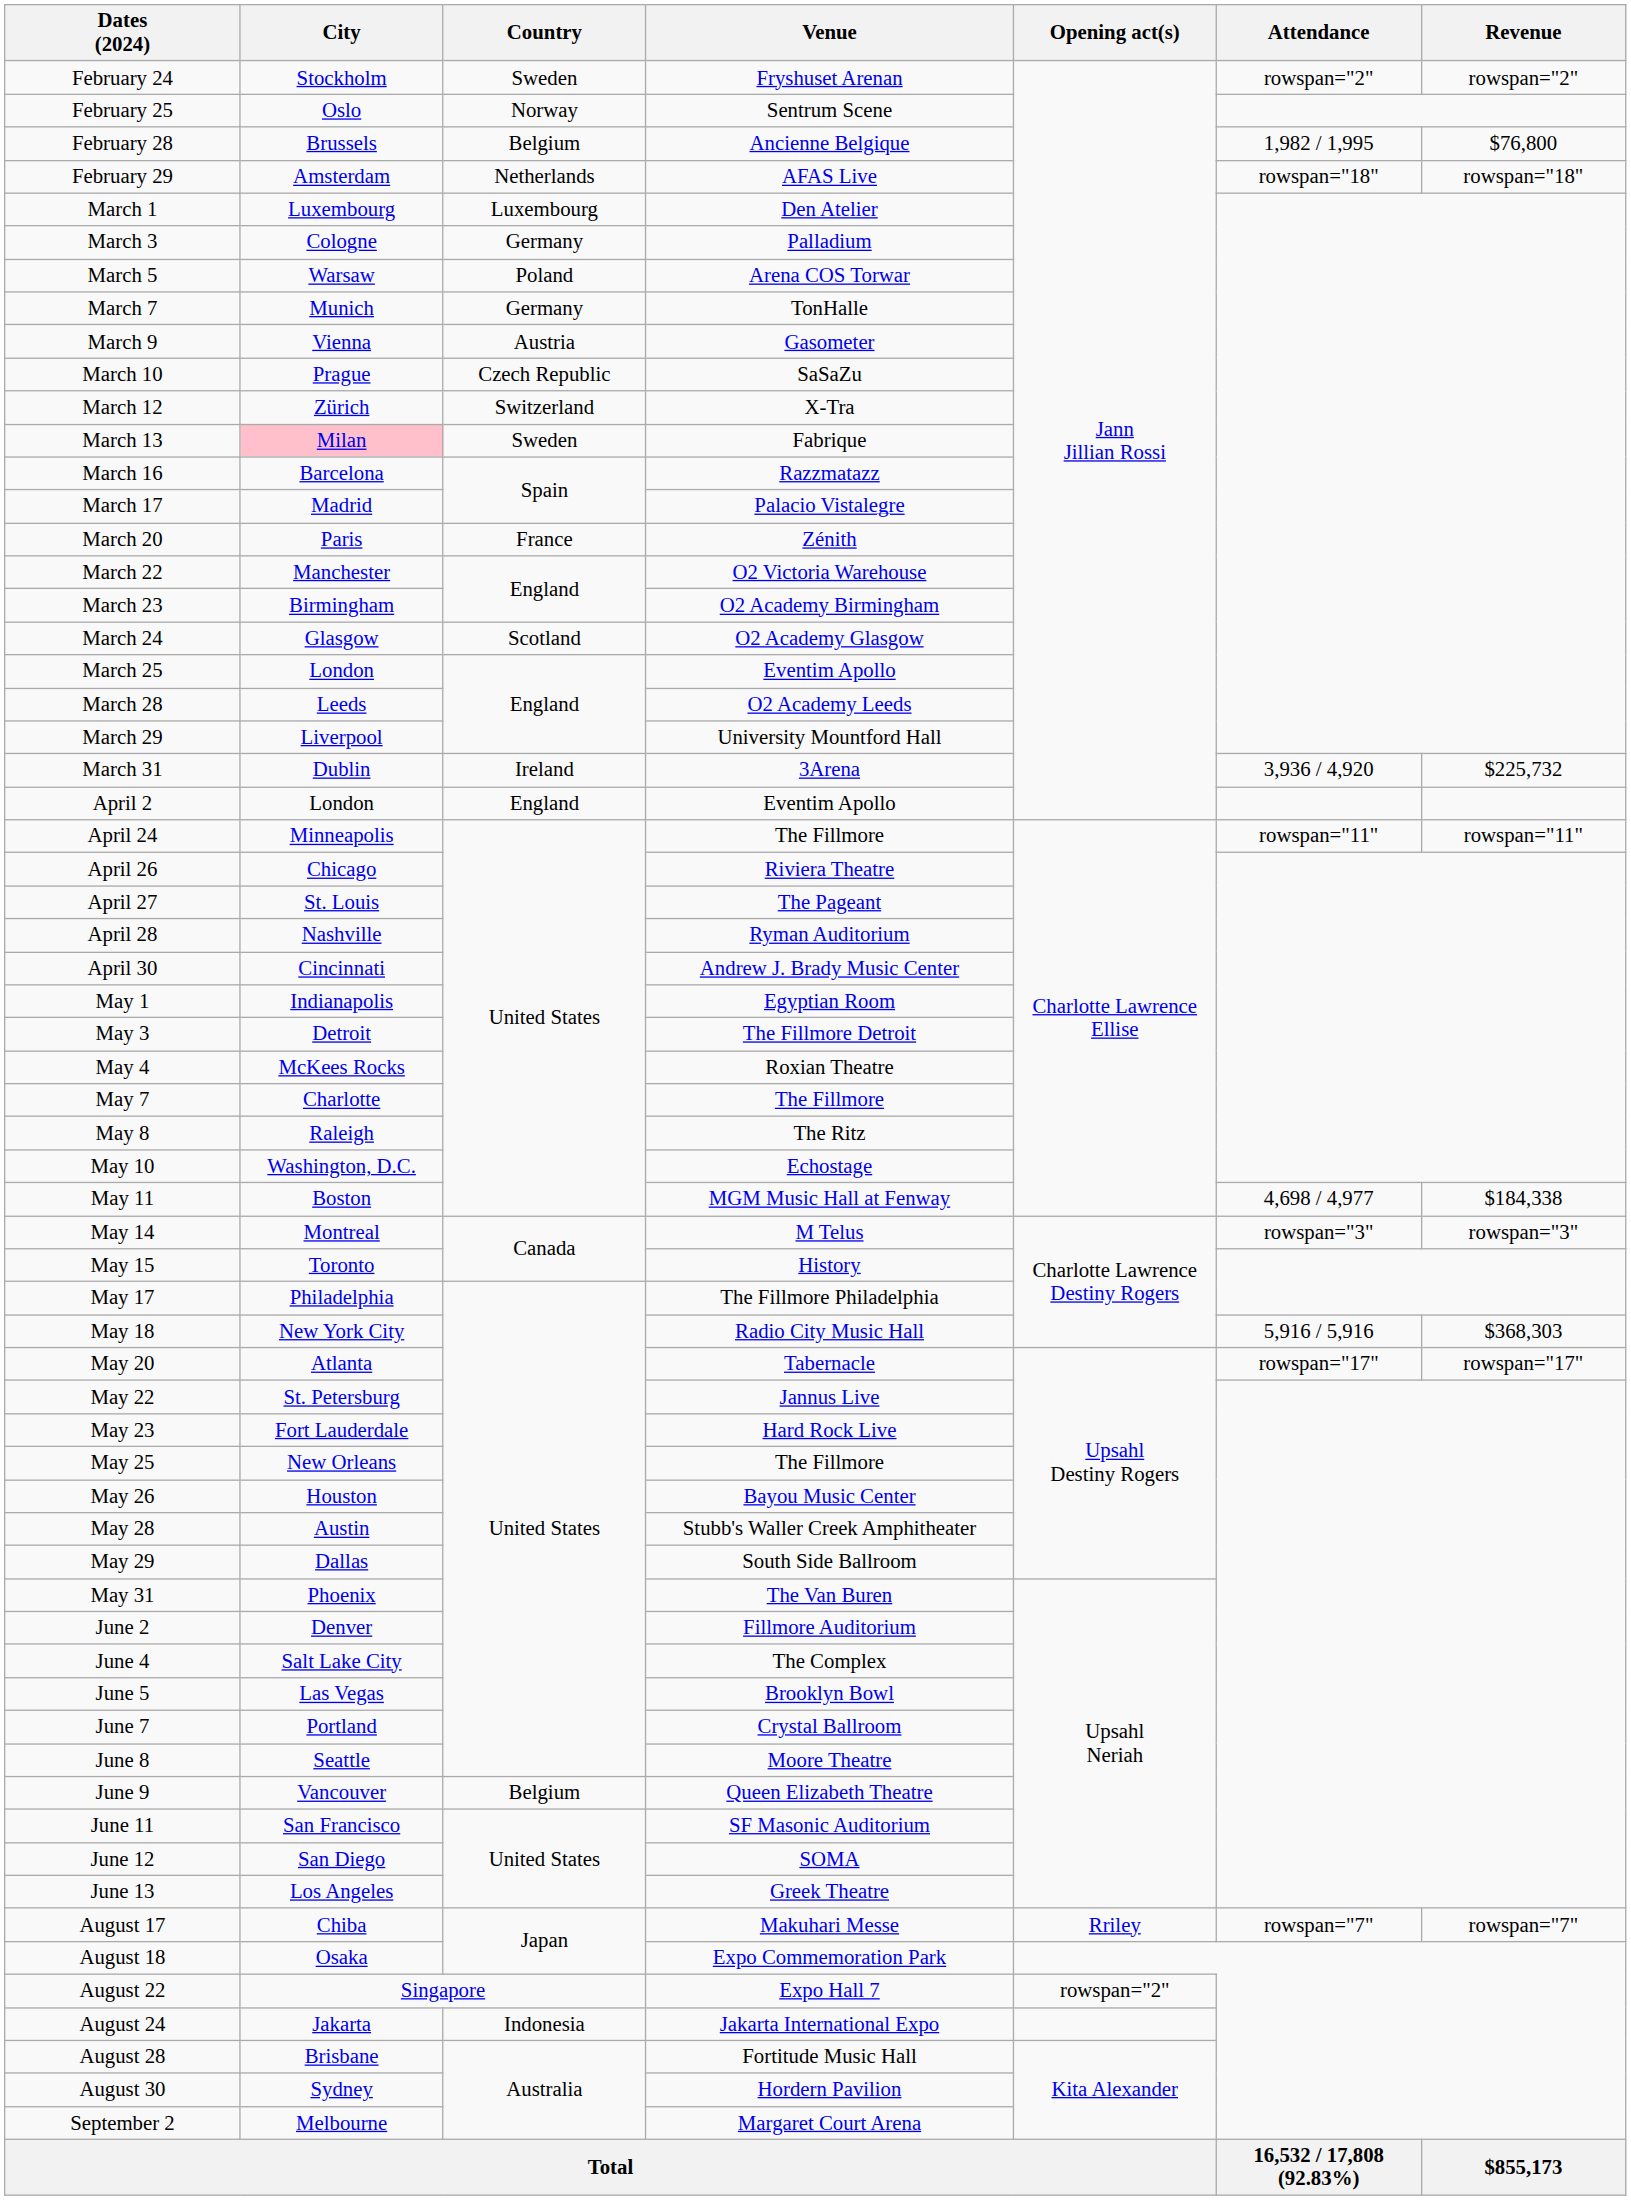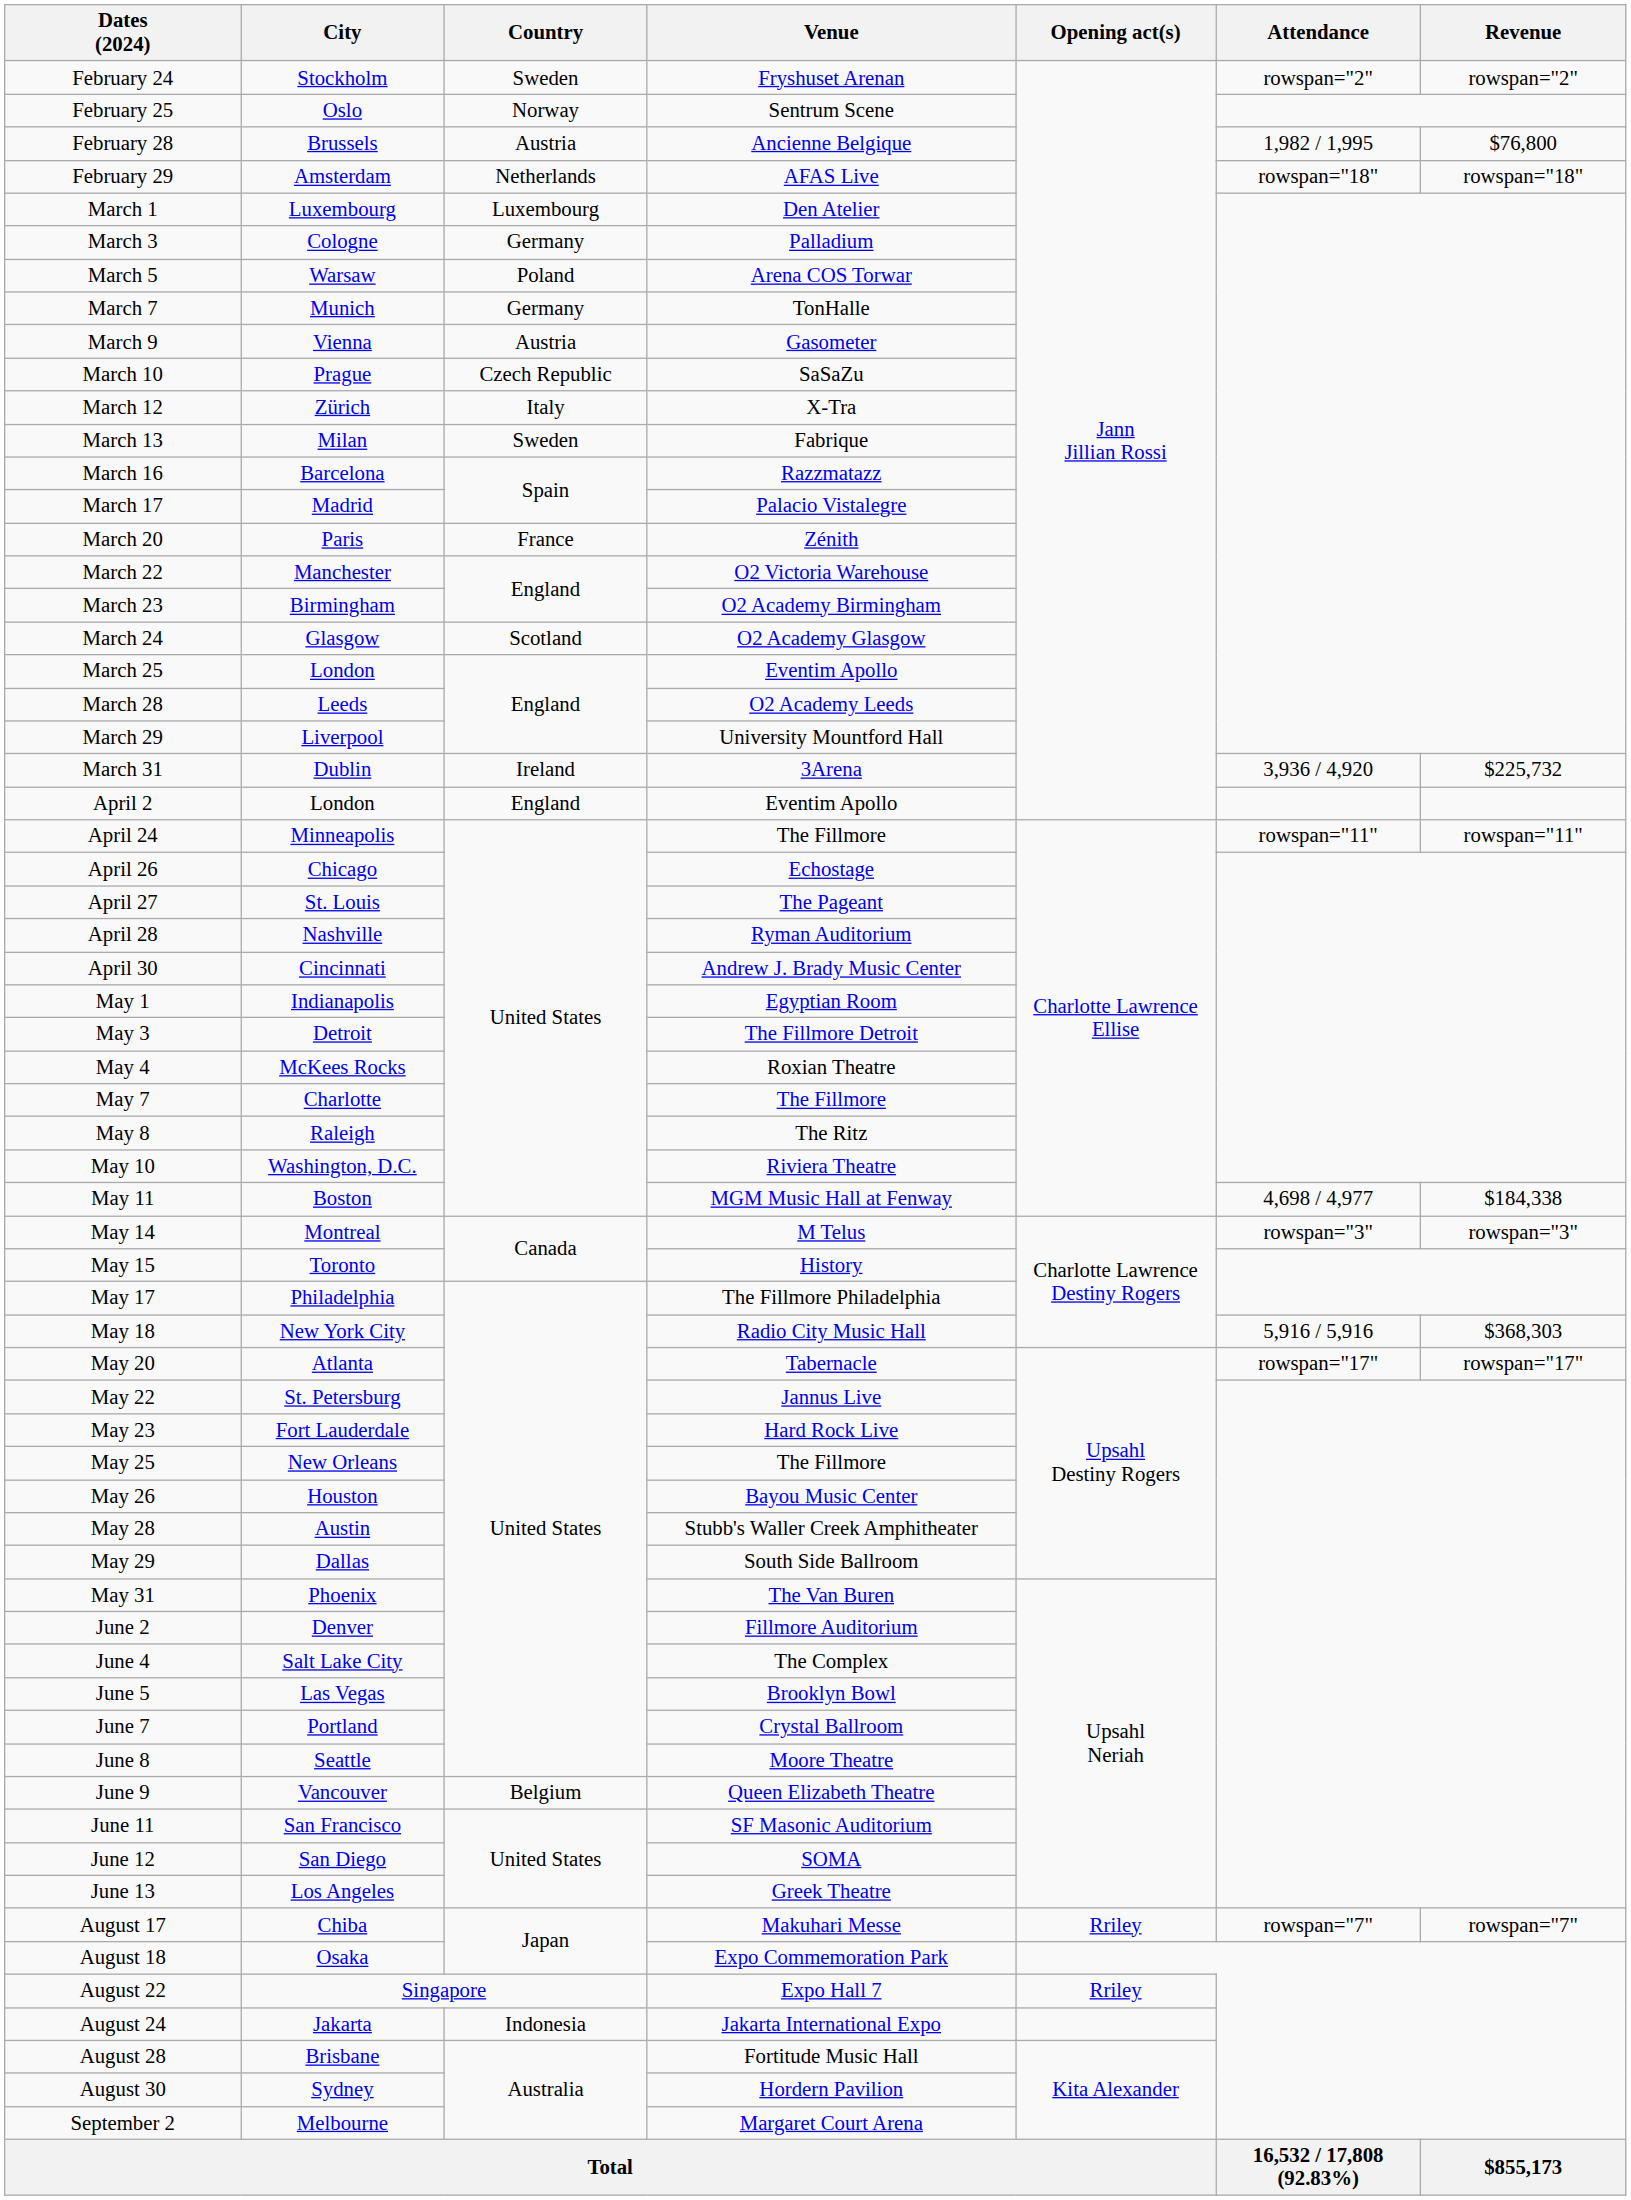(544, 143) Belgium -> (546, 143) Austria
(544, 407) Switzerland -> (546, 407) Italy
(342, 440) pink background -> (342, 440) no background
(829, 869) Riviera Theatre -> (831, 869) Echostage
(829, 1165) Echostage -> (831, 1165) Riviera Theatre
(1115, 1990) rowspan="2" -> (1116, 1990) Rriley
